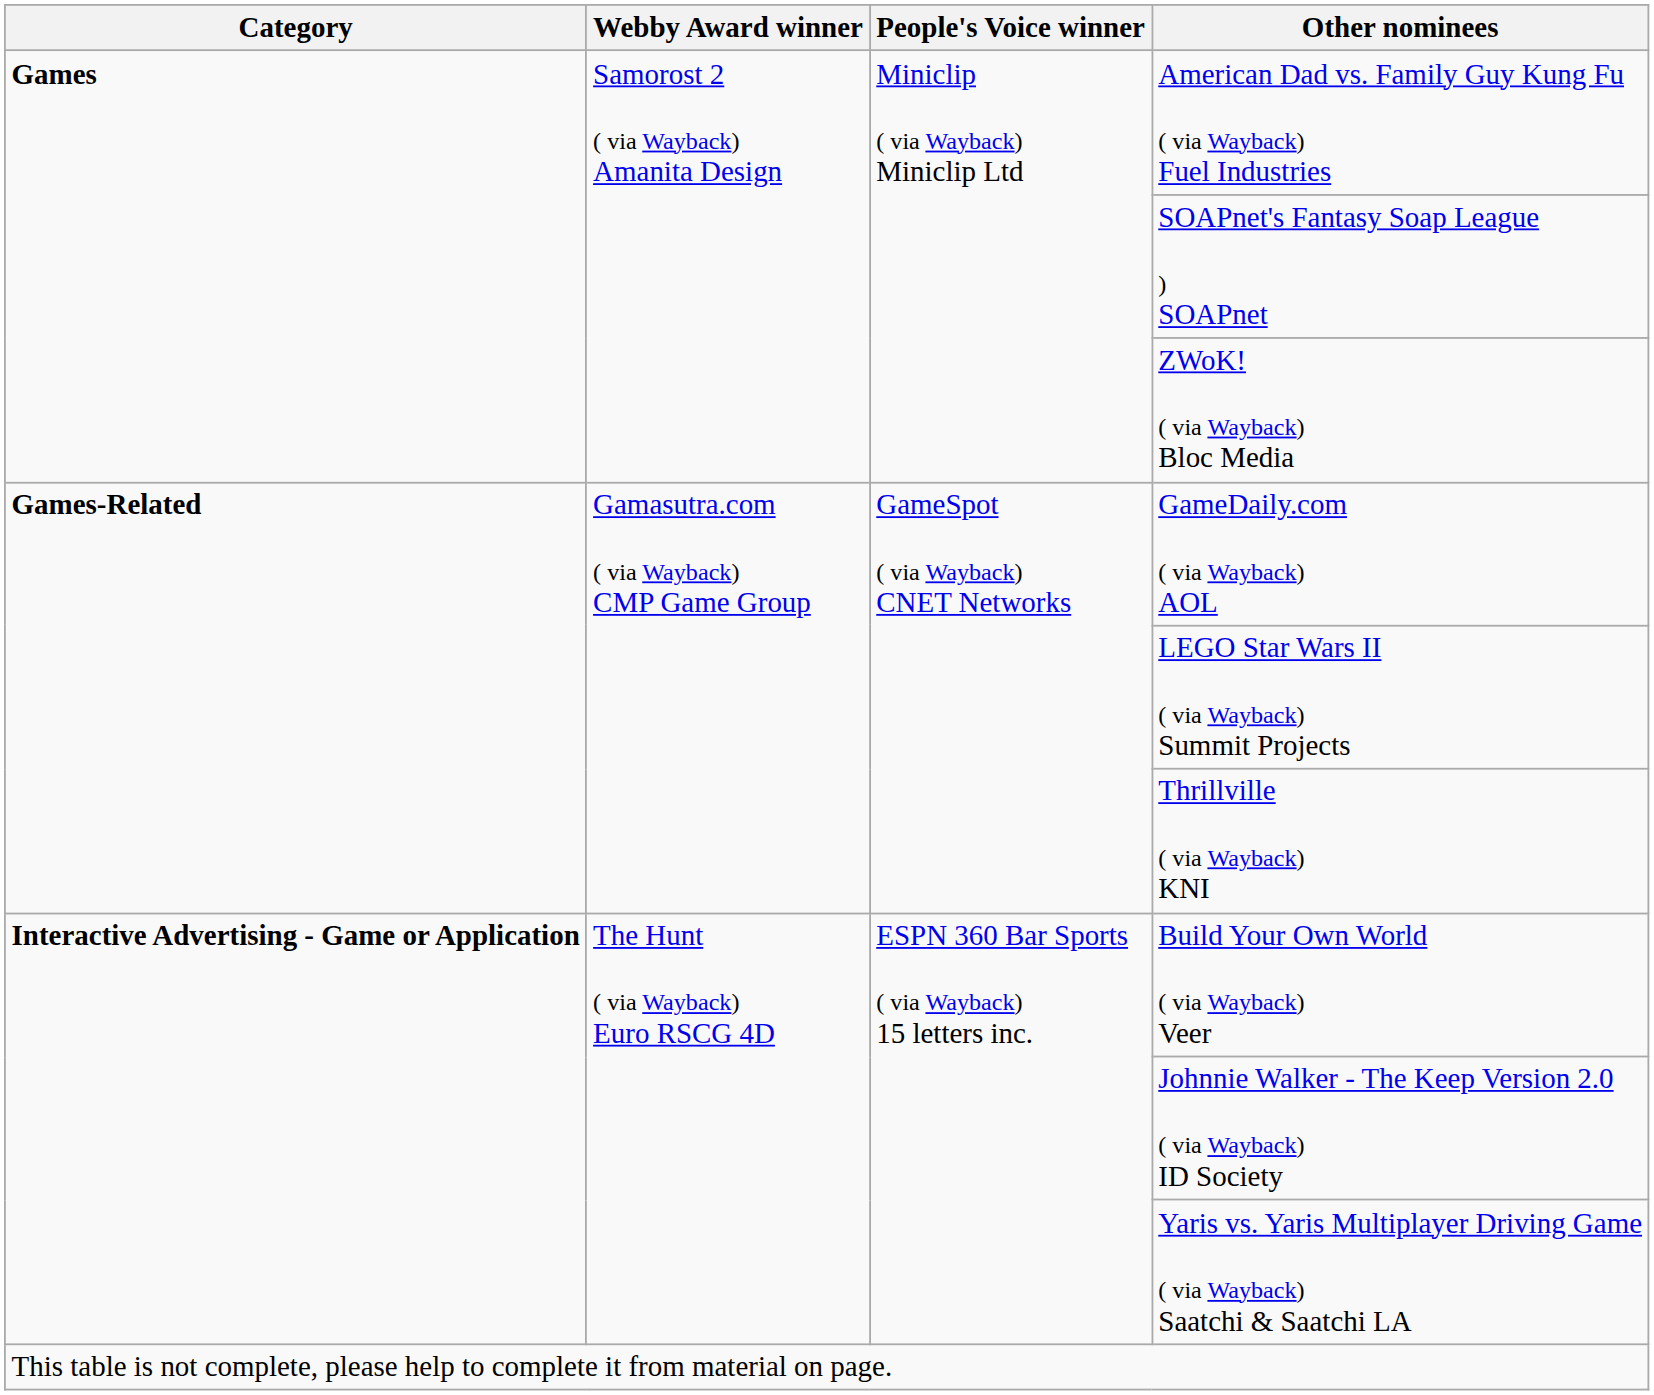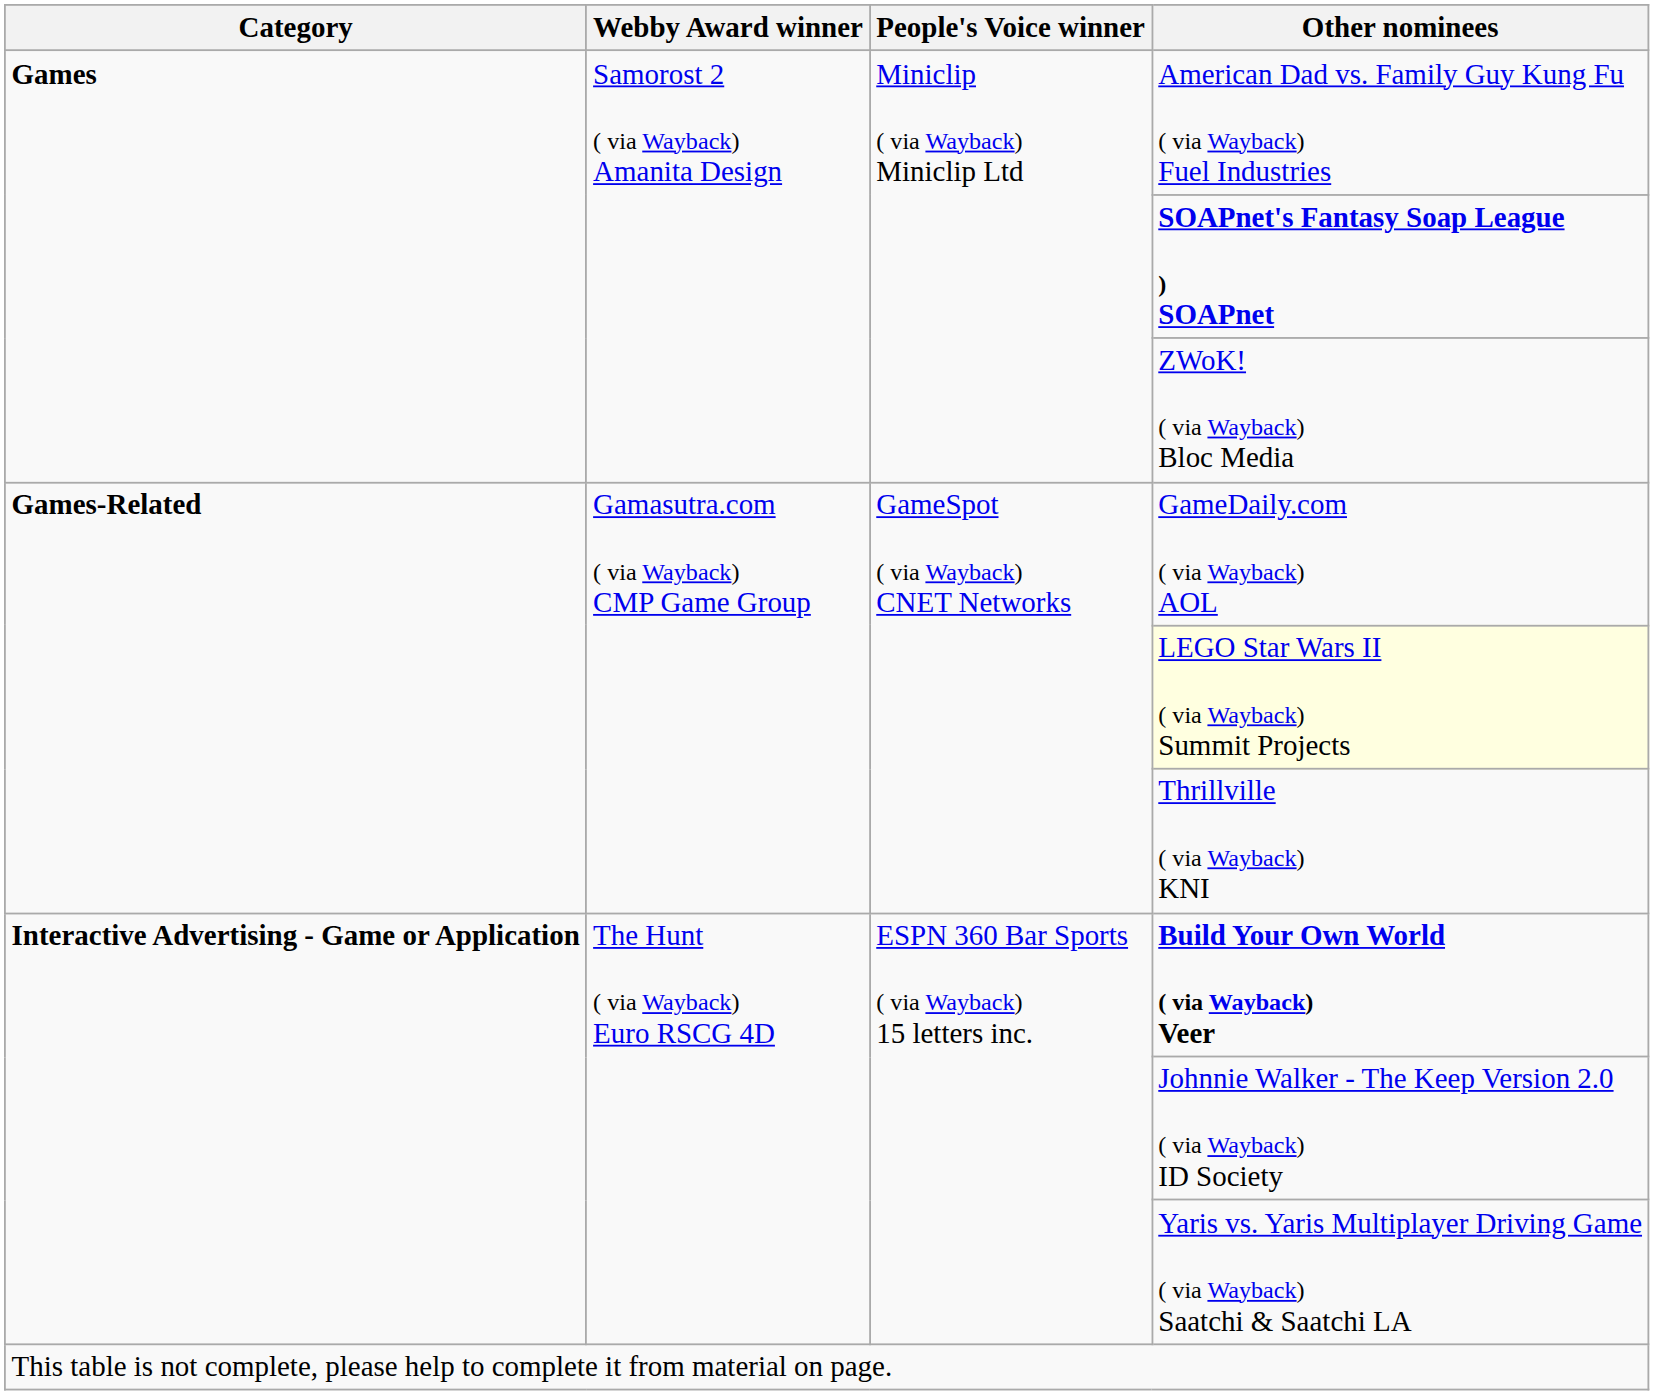(1349, 265) normal -> (1361, 265) bold
(1270, 696) no background -> (1270, 696) lightyellow background
(1293, 984) normal -> (1302, 984) bold
